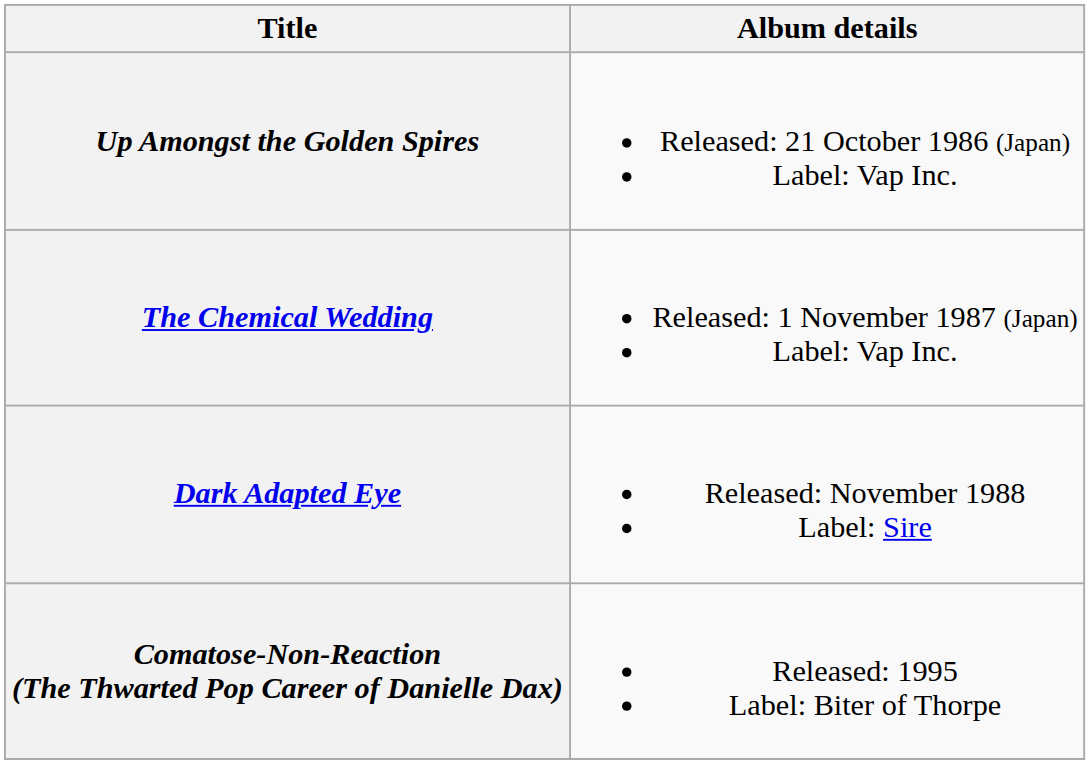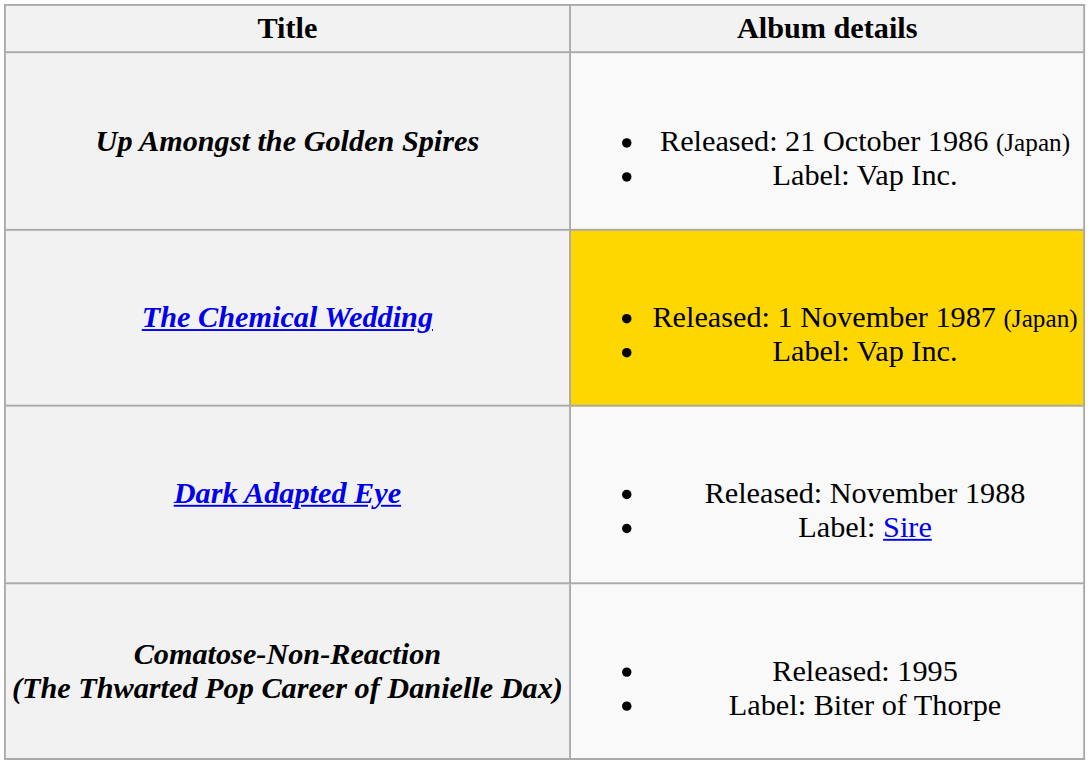(827, 335) no background -> (827, 335) gold background
